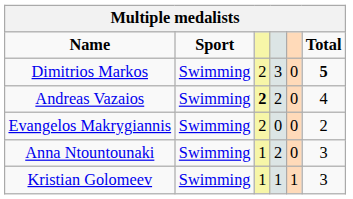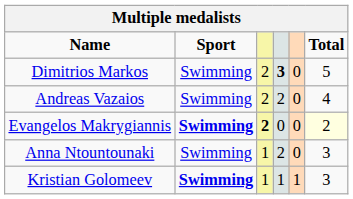(278, 72) normal -> (281, 72) bold
(324, 72) bold -> (326, 72) normal
(262, 99) bold -> (265, 99) normal
(215, 125) normal -> (216, 125) bold
(262, 125) normal -> (265, 125) bold
(324, 125) no background -> (326, 125) lightyellow background
(215, 179) normal -> (216, 179) bold
